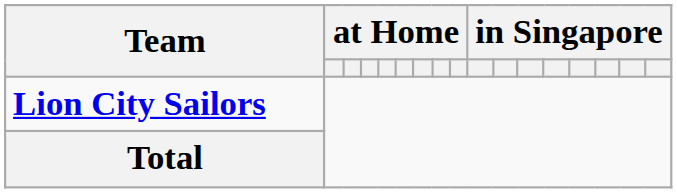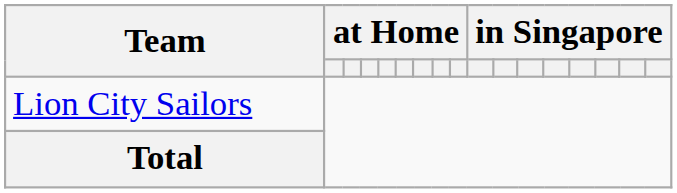(139, 103) bold -> (133, 103) normal
